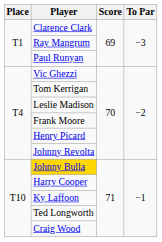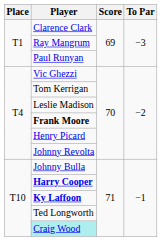(59, 120) normal -> (61, 120) bold
(59, 167) gold background -> (59, 167) no background
(60, 182) normal -> (63, 182) bold
(56, 197) normal -> (57, 197) bold
(57, 228) no background -> (57, 228) paleturquoise background
